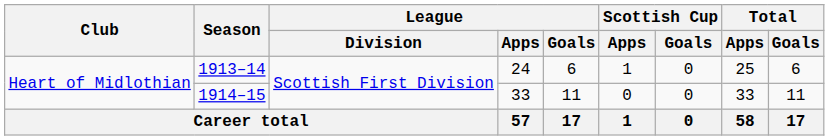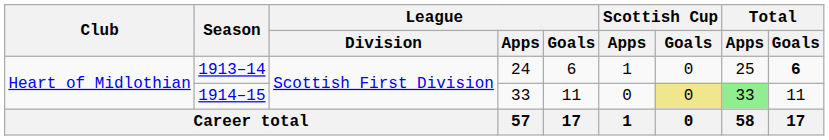(796, 70) normal -> (796, 70) bold
(688, 96) no background -> (688, 96) khaki background
(745, 96) no background -> (745, 96) lightgreen background
